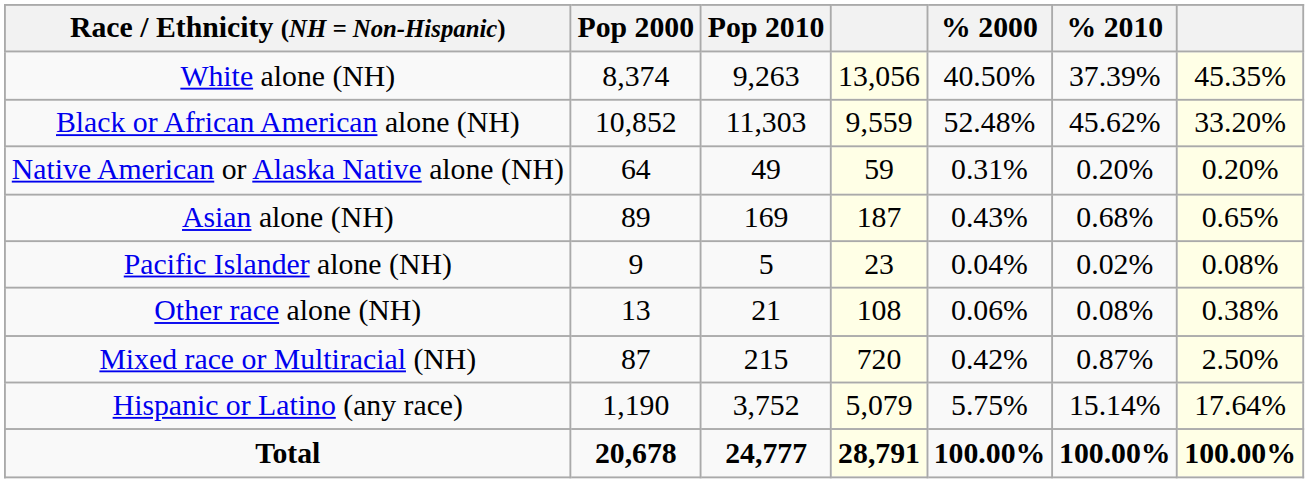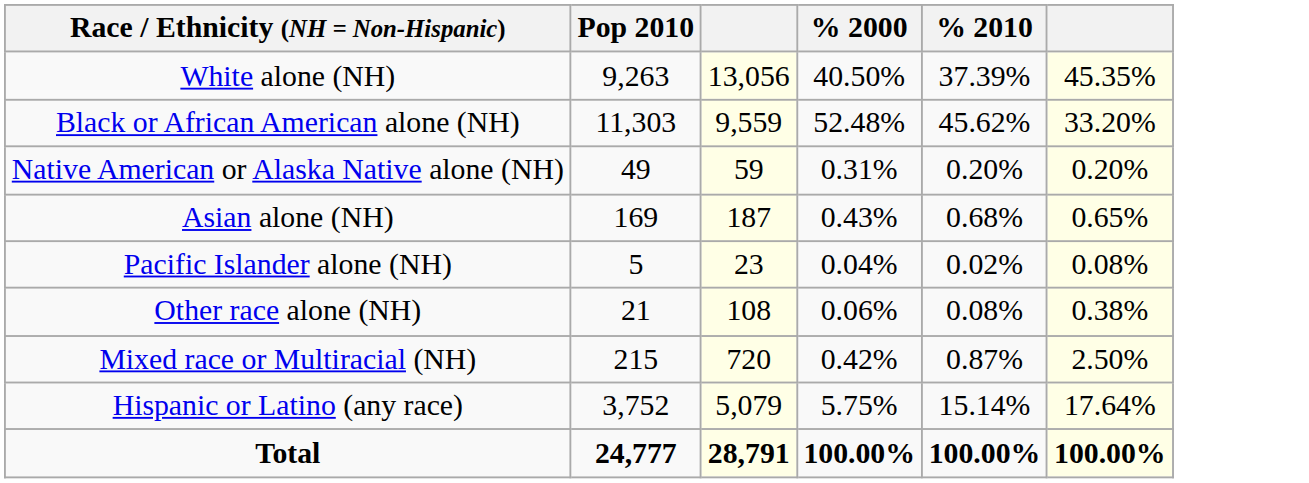- column: (636, 28)
